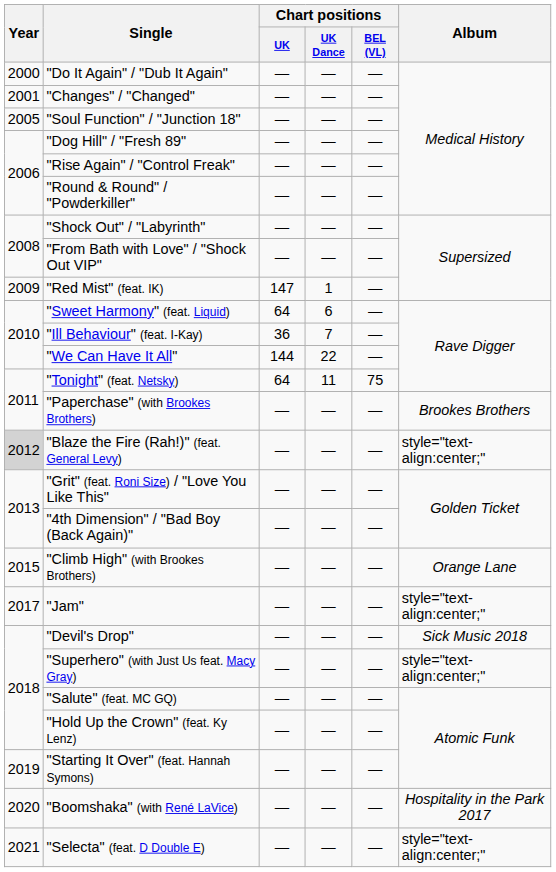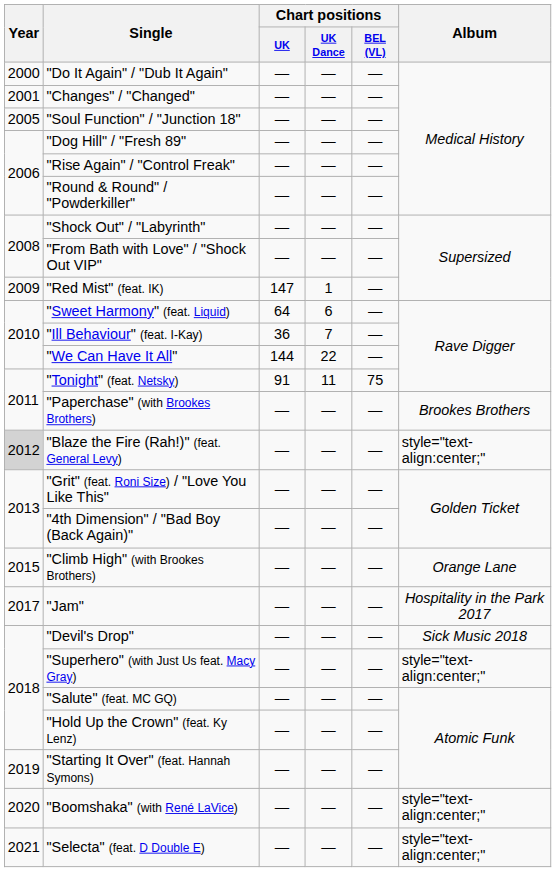(282, 380) 64 -> (282, 380) 91
(444, 606) style="text-align:center;" -> (475, 606) Hospitality in the Park 2017
(475, 808) Hospitality in the Park 2017 -> (444, 808) style="text-align:center;"
